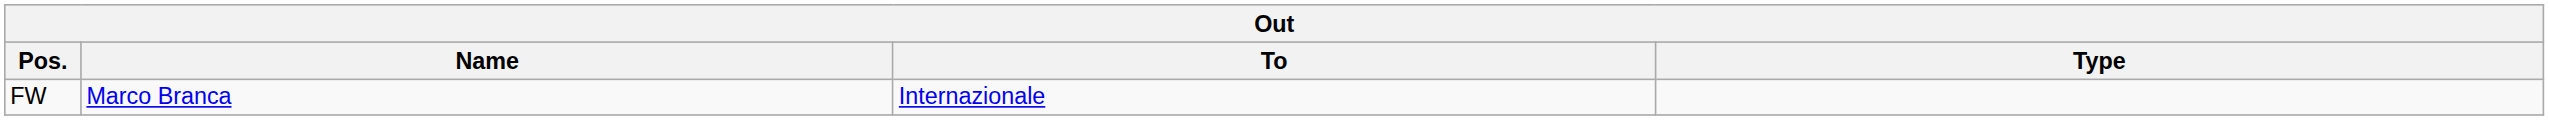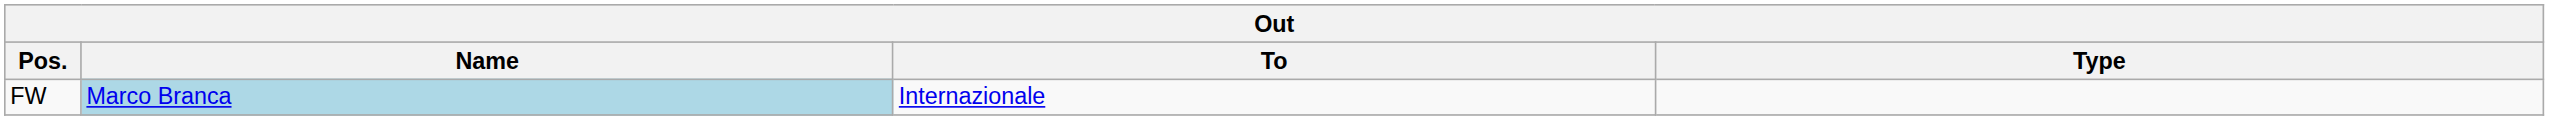(159, 97) no background -> (159, 97) lightblue background
